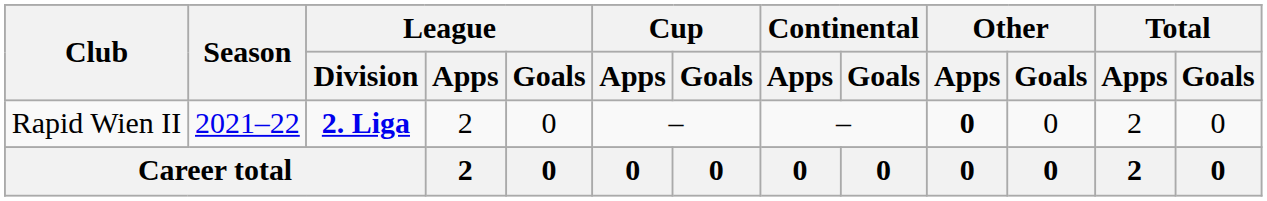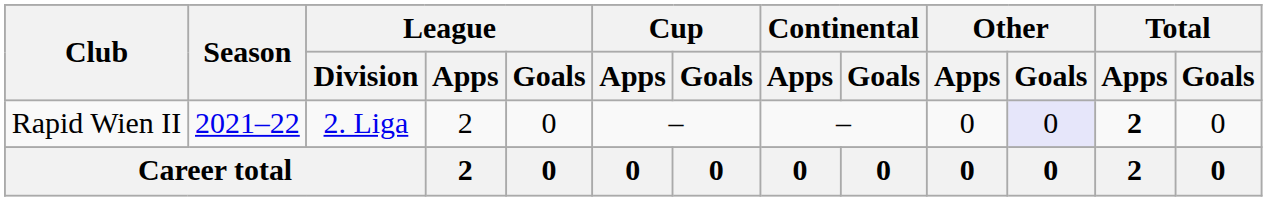(366, 123) bold -> (366, 123) normal
(967, 123) bold -> (967, 123) normal
(1051, 123) no background -> (1051, 123) lavender background
(1134, 123) normal -> (1134, 123) bold
